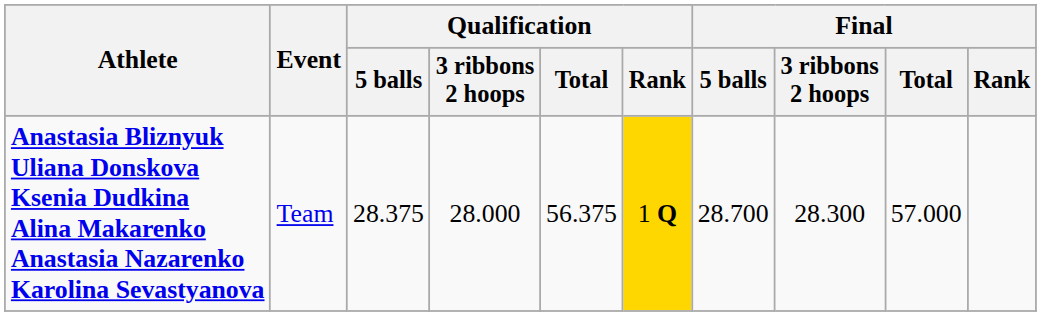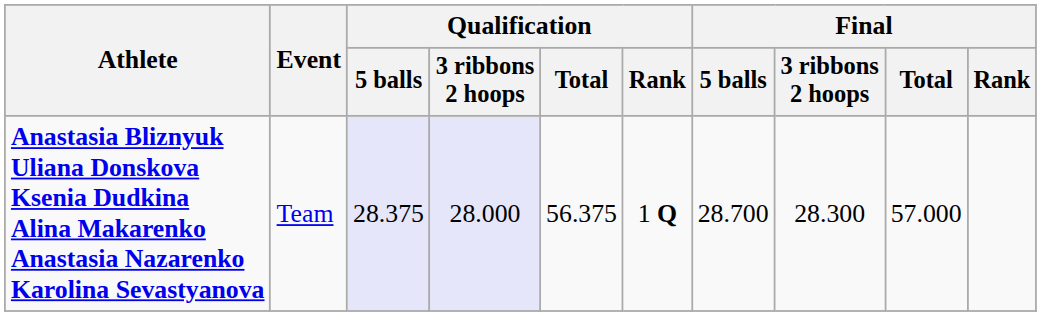(389, 213) no background -> (389, 213) lavender background
(485, 213) no background -> (485, 213) lavender background
(657, 213) gold background -> (657, 213) no background
